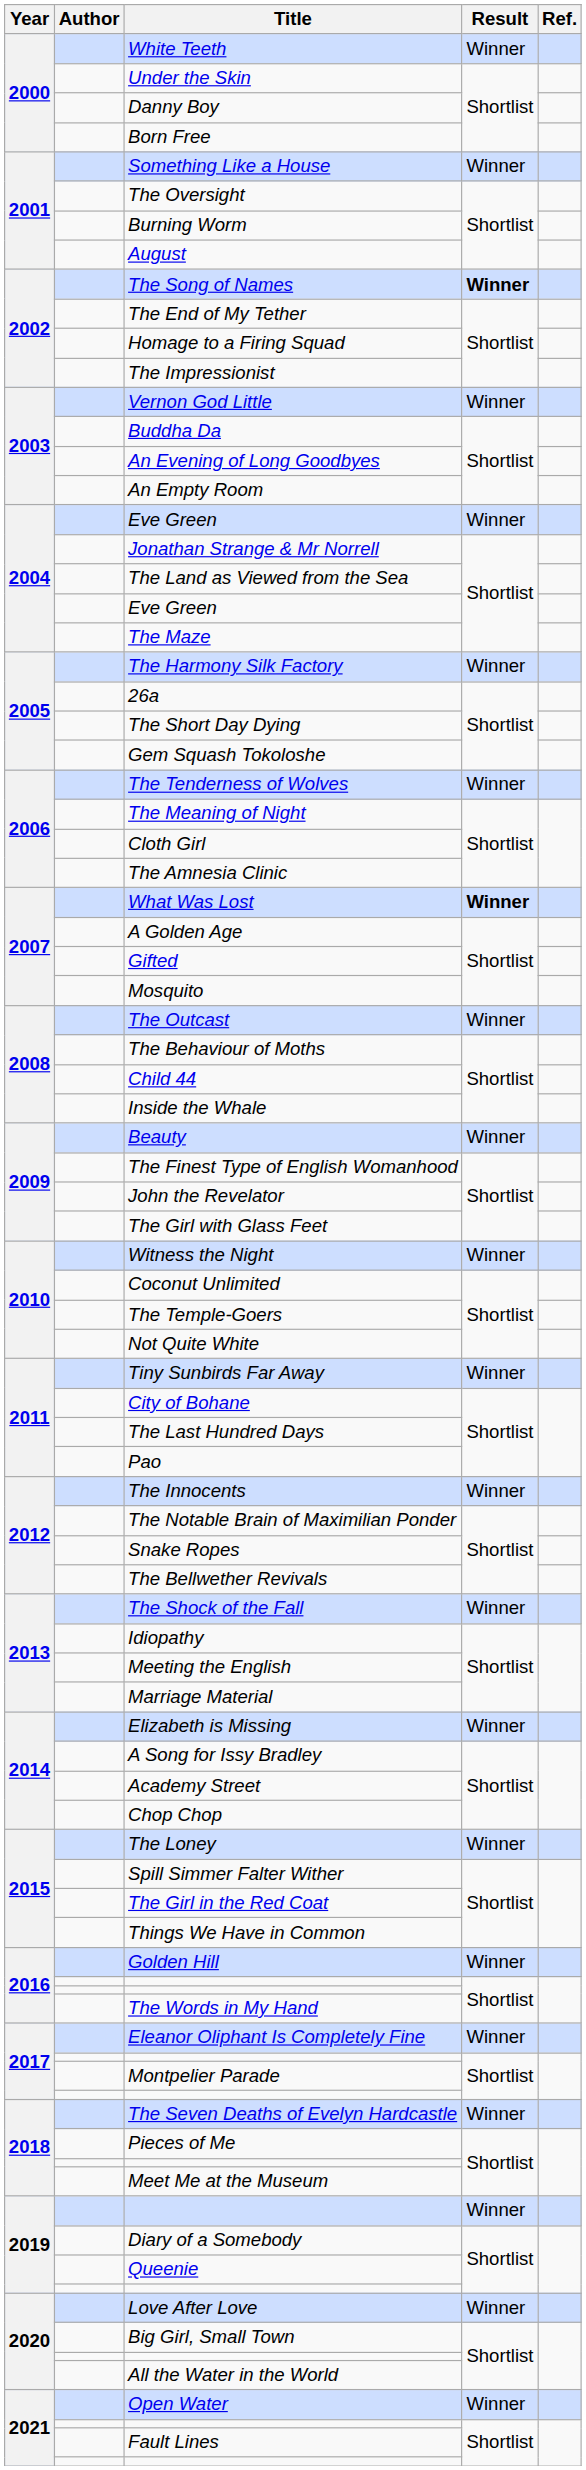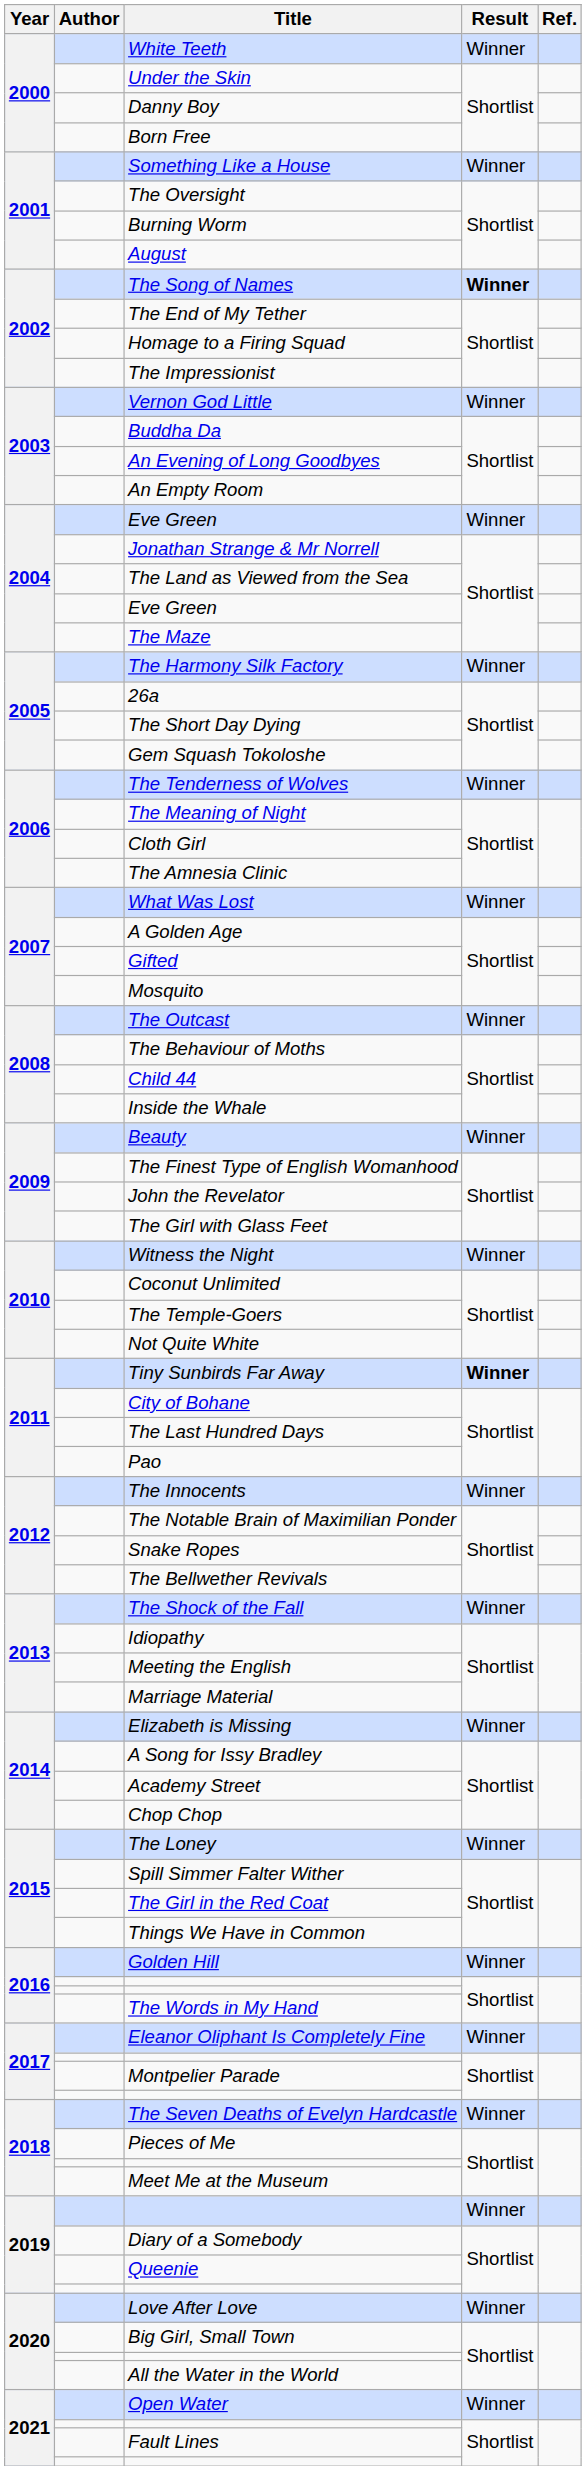(498, 902) bold -> (496, 902) normal
(496, 1373) normal -> (498, 1373) bold
